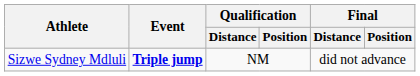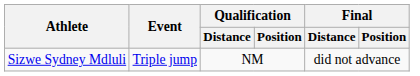(168, 60) bold -> (165, 60) normal
